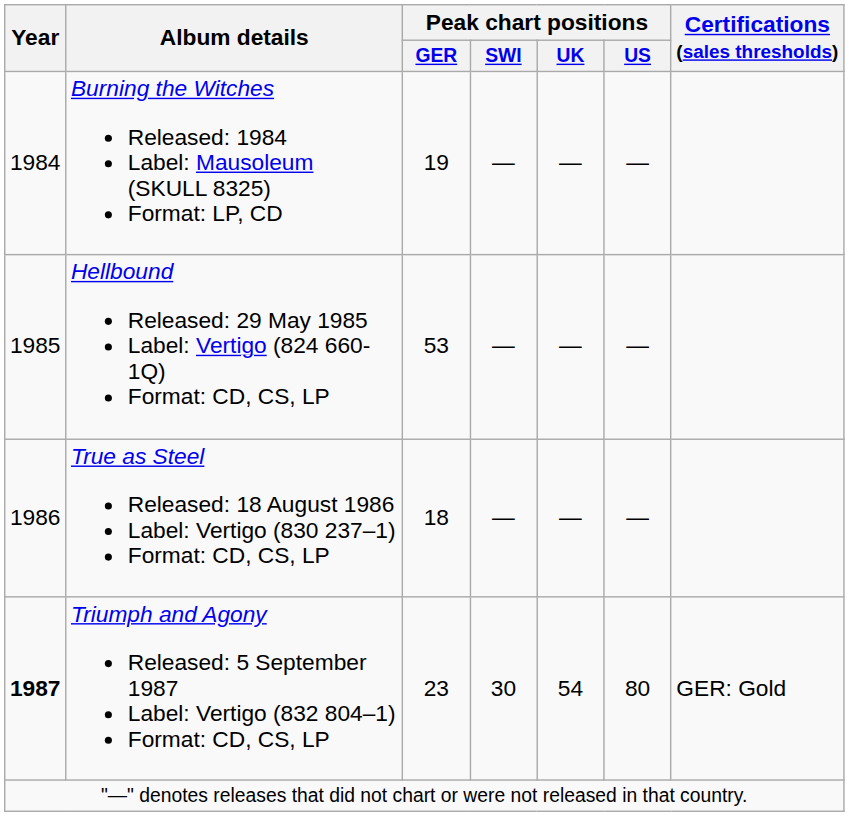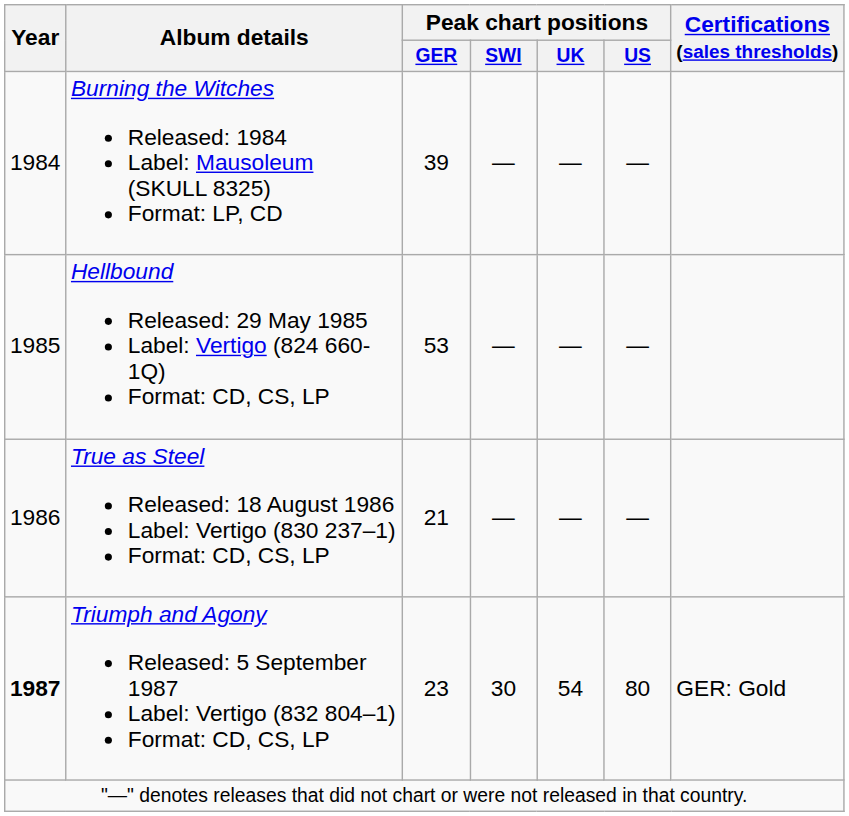(436, 162) 19 -> (436, 162) 39
(436, 517) 18 -> (436, 517) 21
